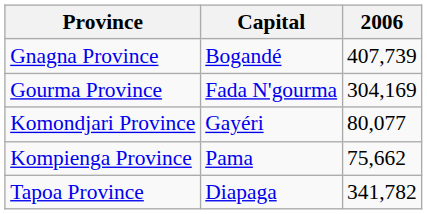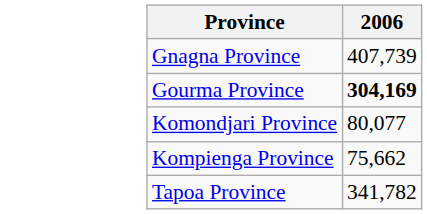- column: (271, 21)
(382, 89) normal -> (382, 89) bold
